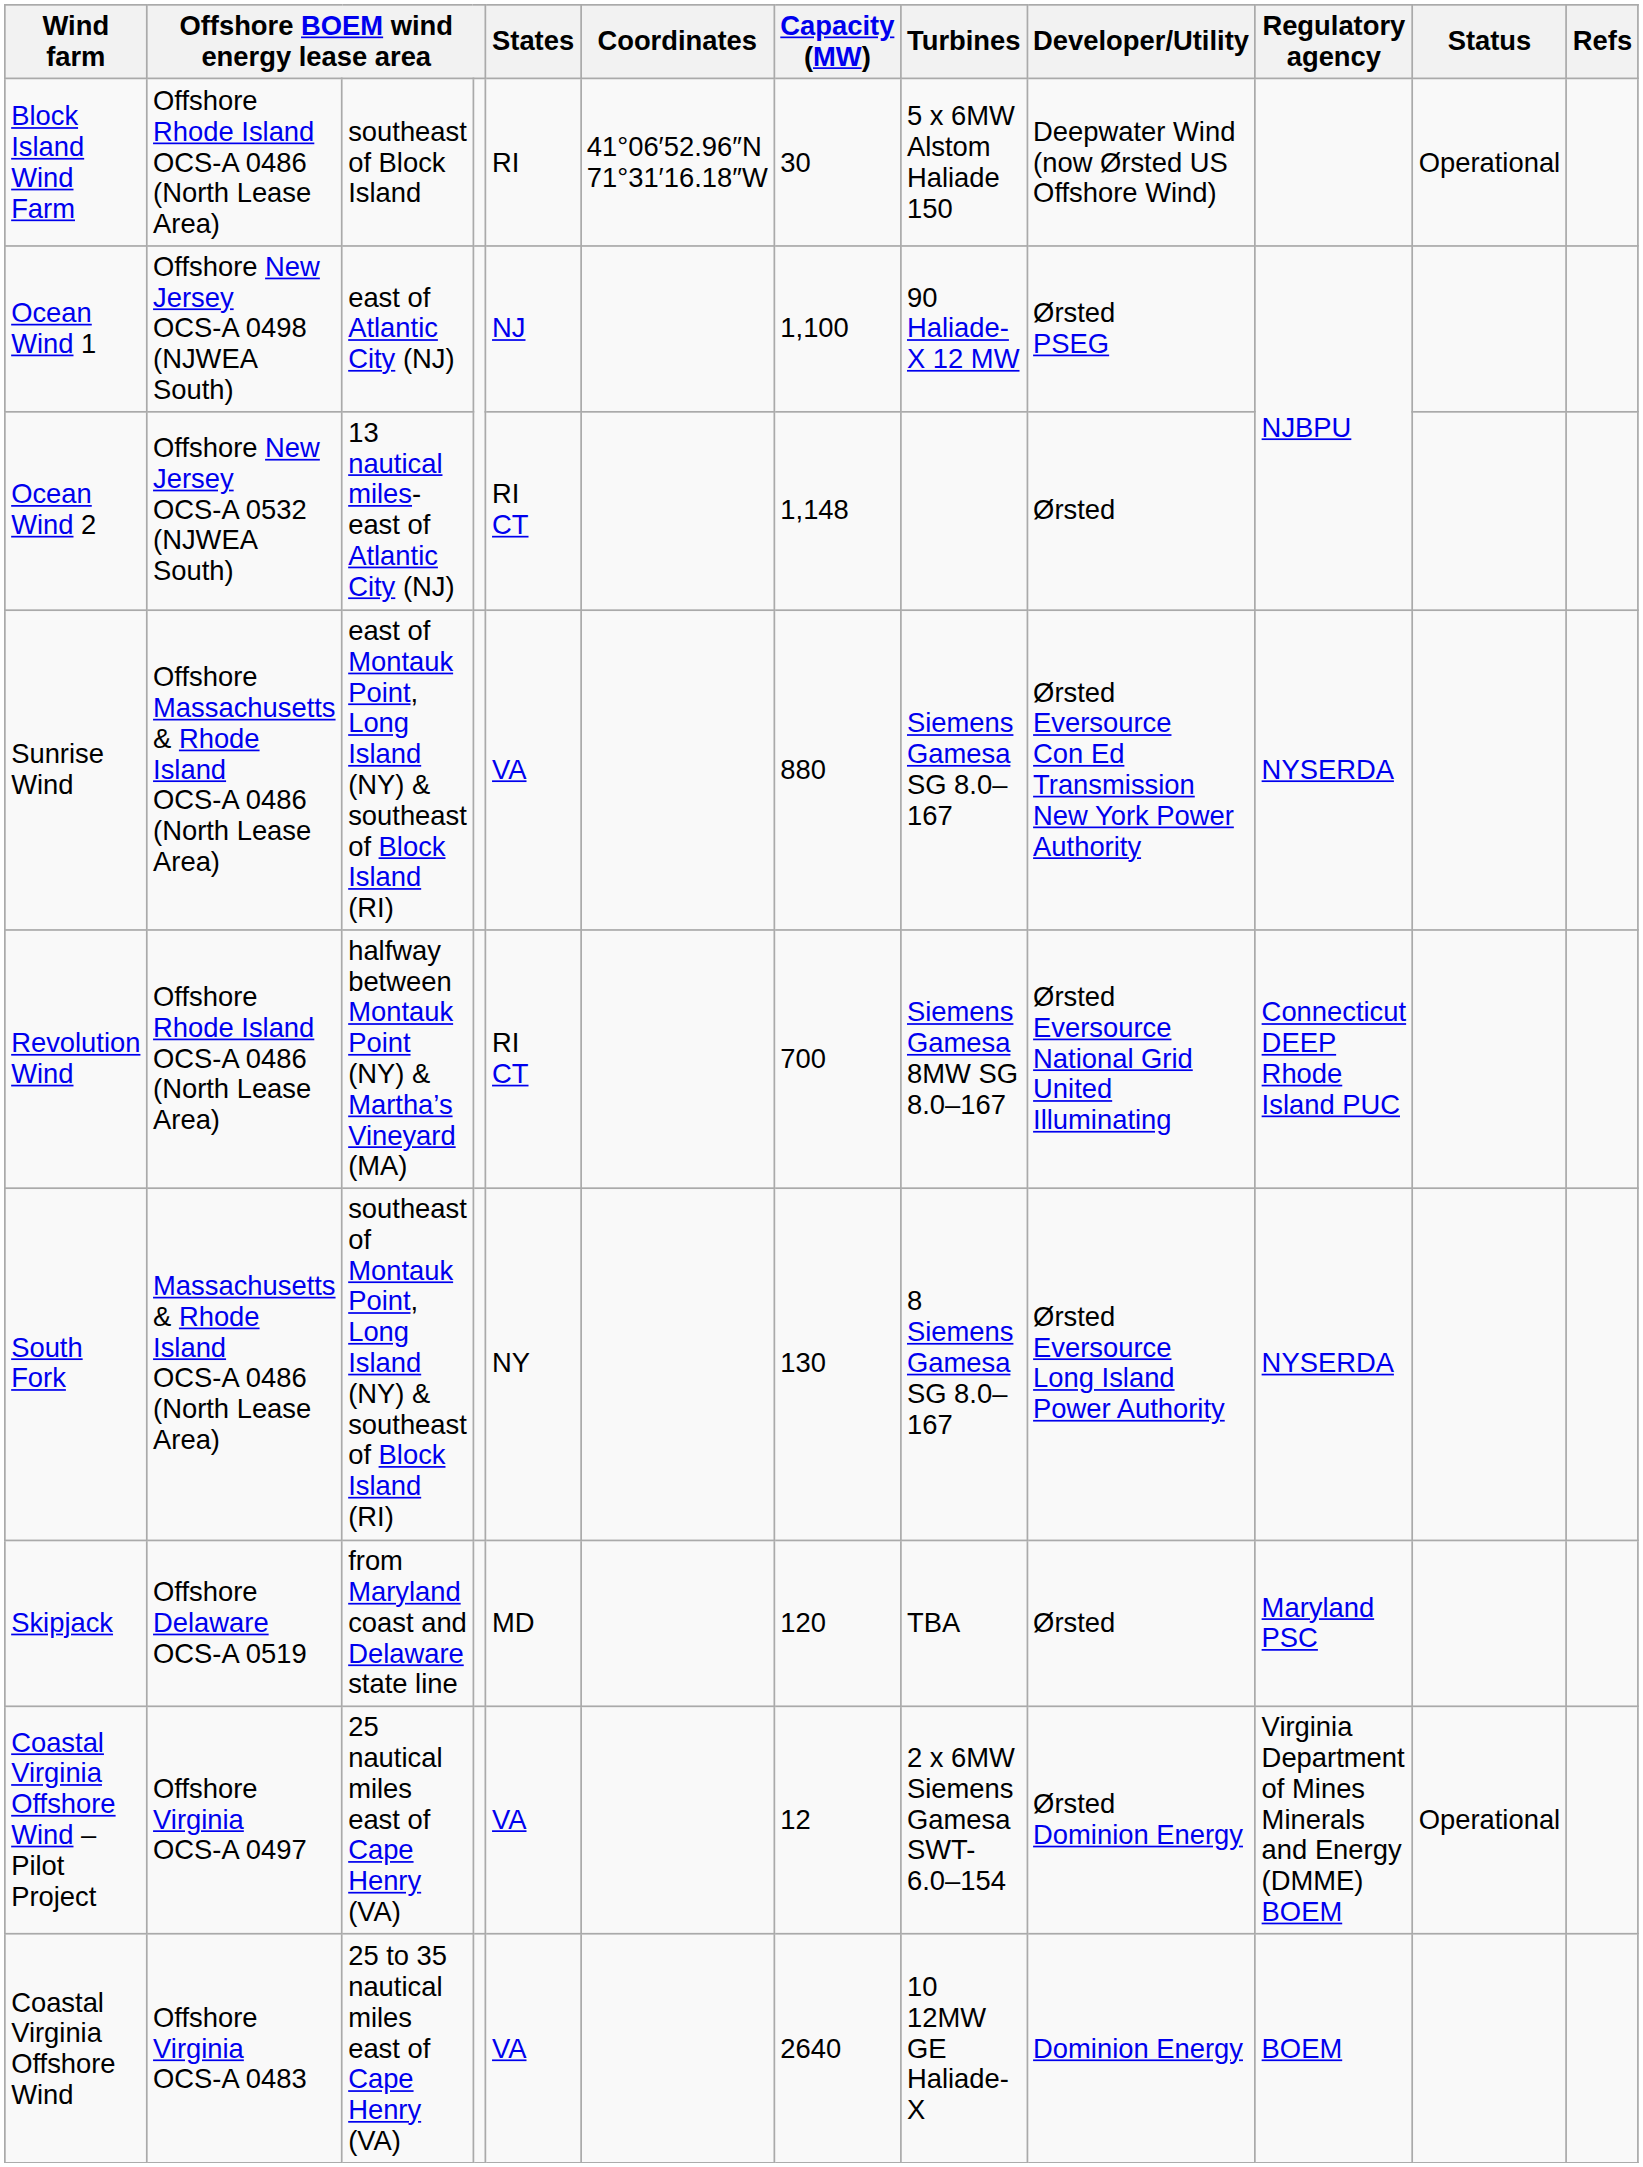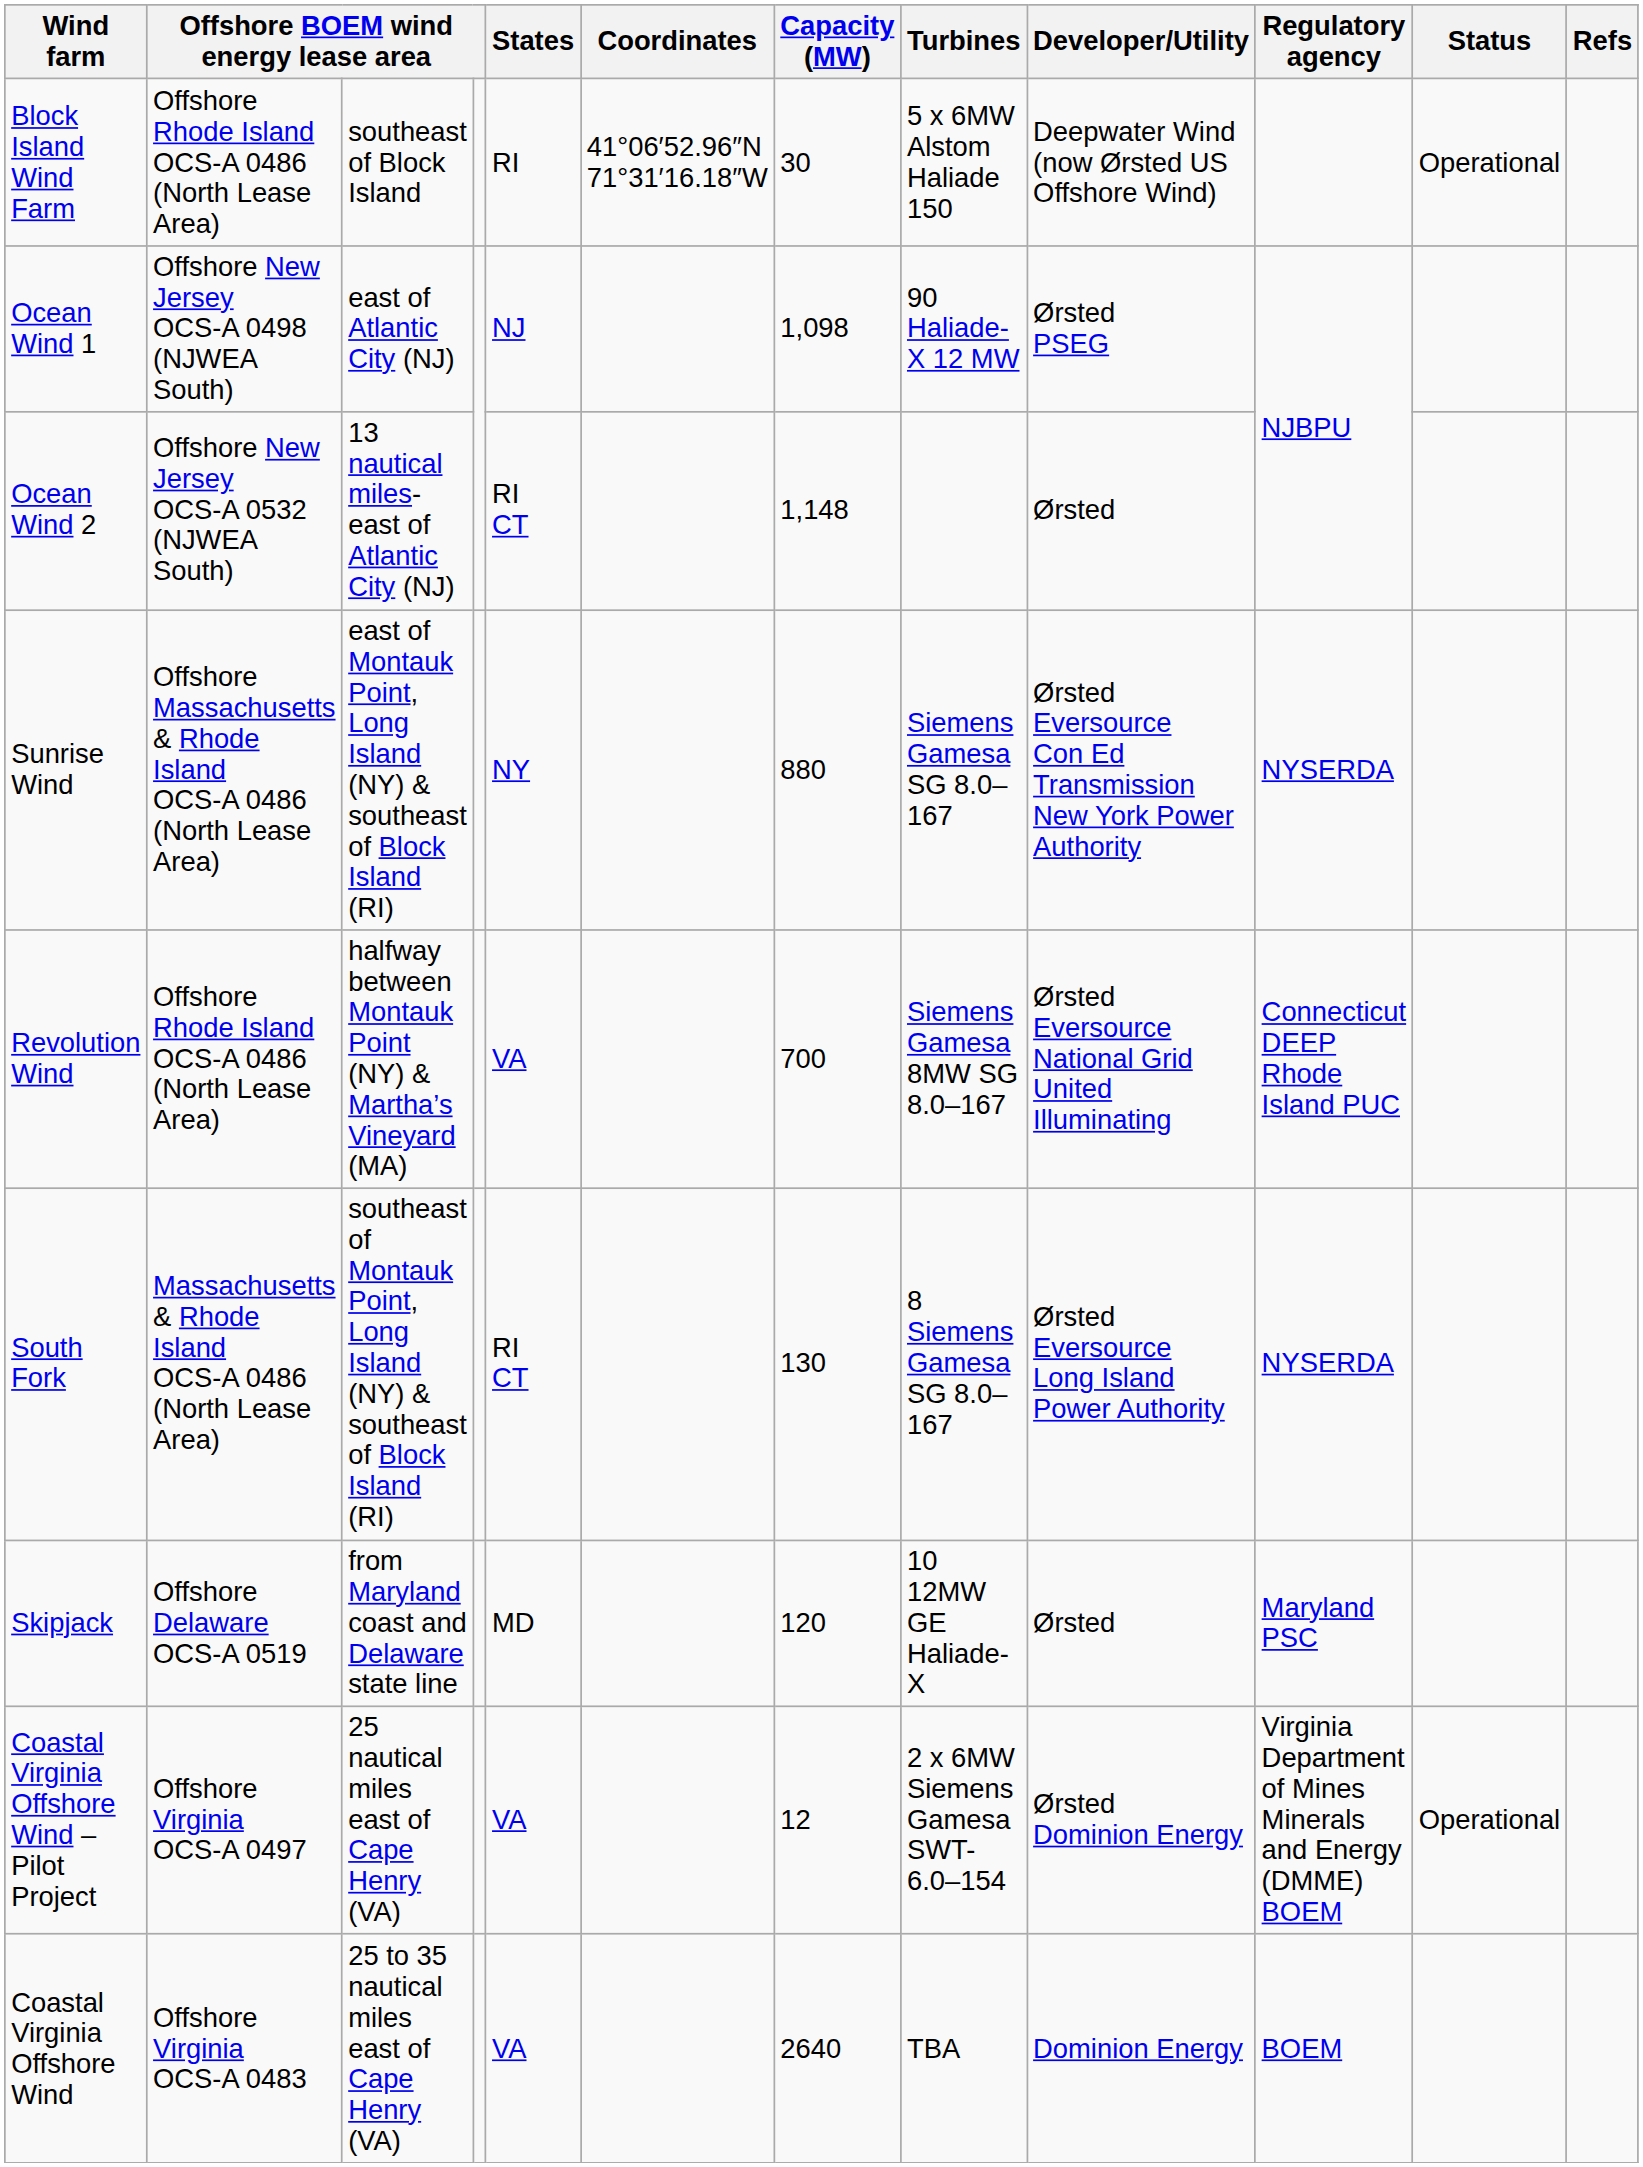(815, 328) 1,100 -> (815, 328) 1,098
(509, 769) VA -> (511, 769) NY
(510, 1058) RI CT -> (509, 1058) VA
(511, 1363) NY -> (510, 1363) RI CT
(934, 1622) TBA -> (958, 1622) 10 12MW GE Haliade-X
(958, 2048) 10 12MW GE Haliade-X -> (934, 2048) TBA
